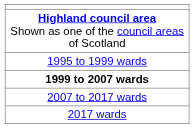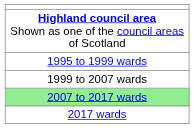(97, 79) bold -> (97, 79) normal
(97, 97) no background -> (97, 97) lightgreen background
